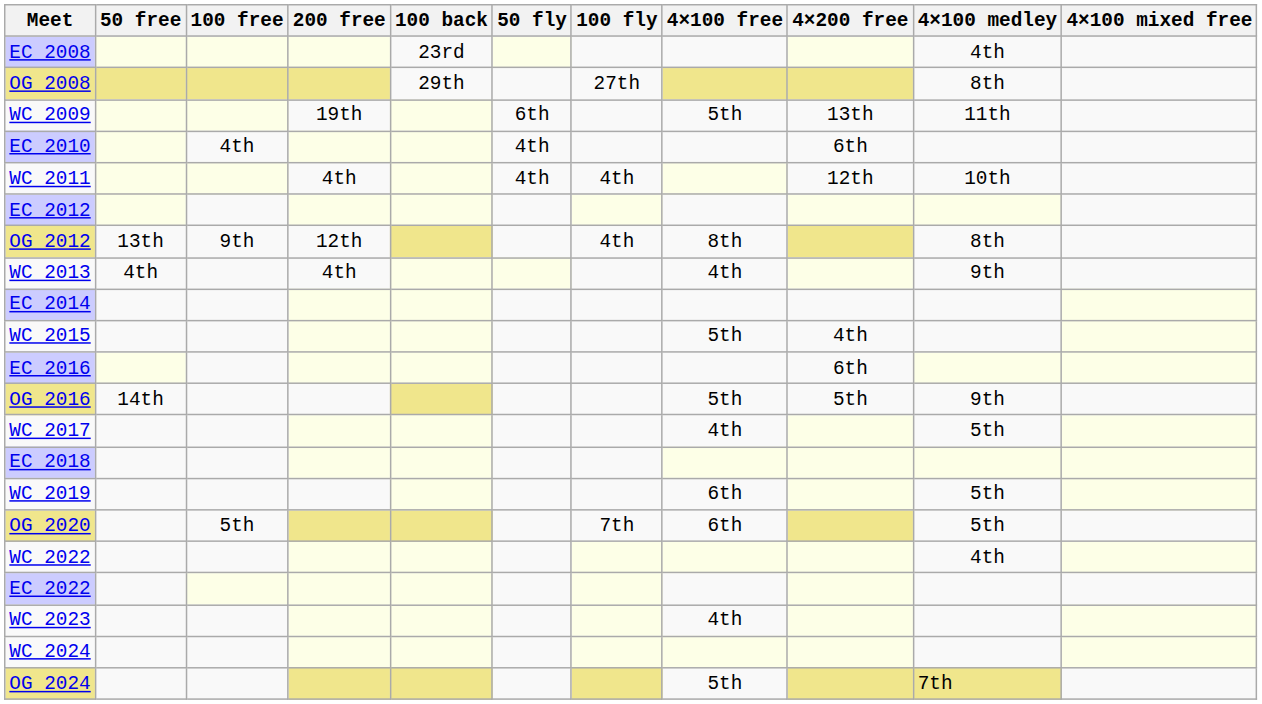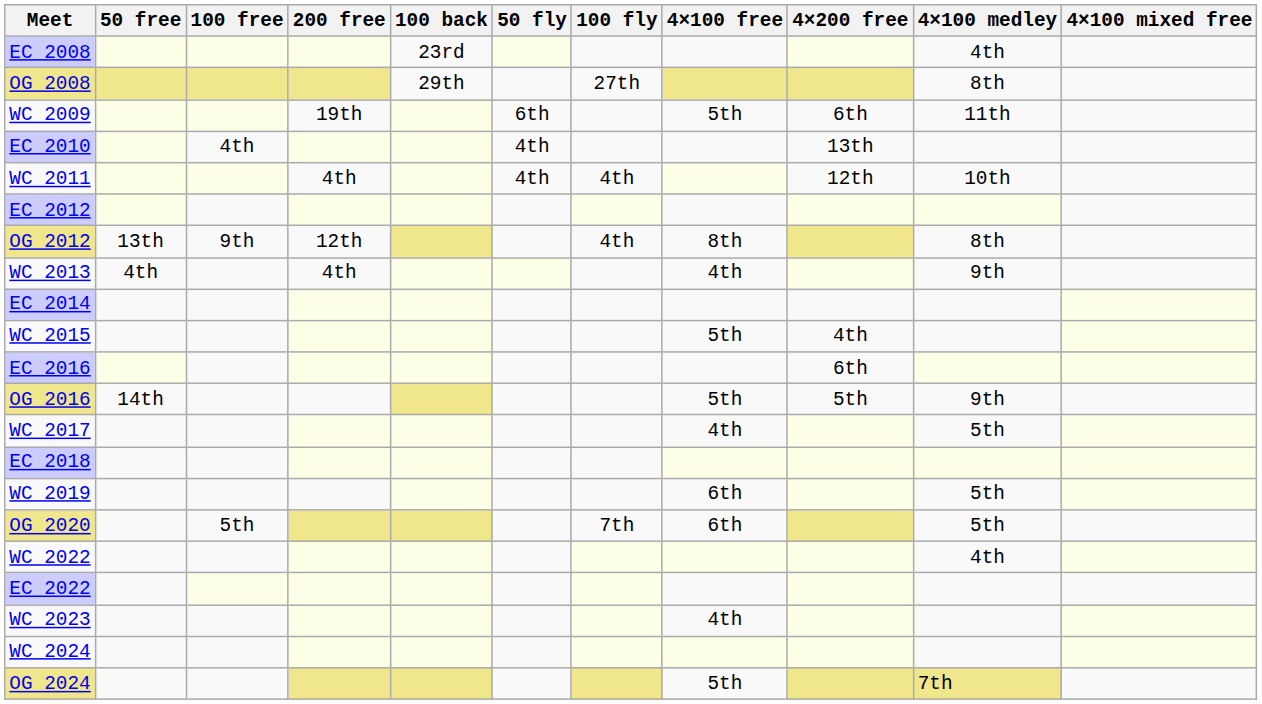(850, 115) 13th -> (850, 115) 6th
(850, 147) 6th -> (850, 147) 13th
